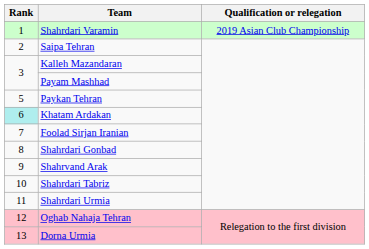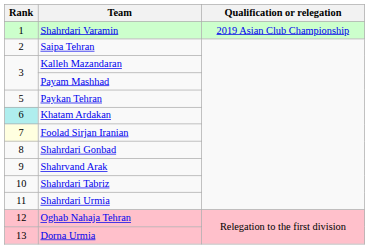(21, 133) no background -> (21, 133) lightyellow background
